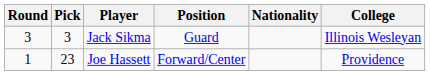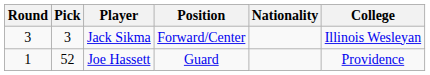(201, 37) Guard -> (201, 37) Forward/Center
(67, 59) 23 -> (67, 59) 52
(201, 59) Forward/Center -> (201, 59) Guard
